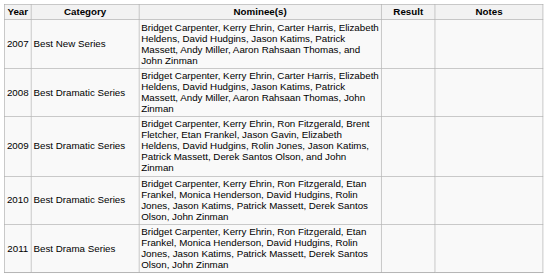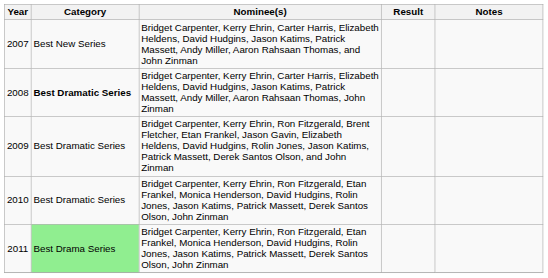(79, 92) normal -> (82, 92) bold
(74, 248) no background -> (74, 248) lightgreen background
